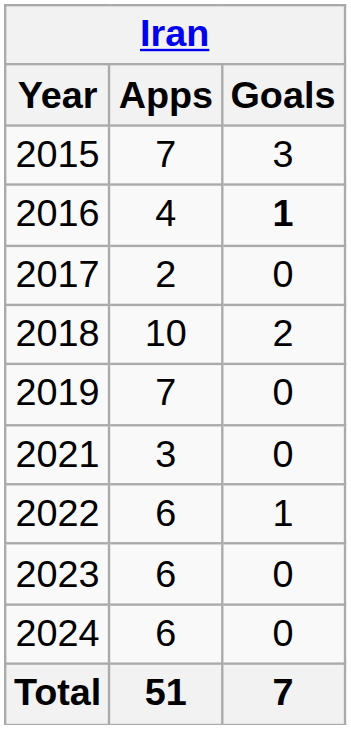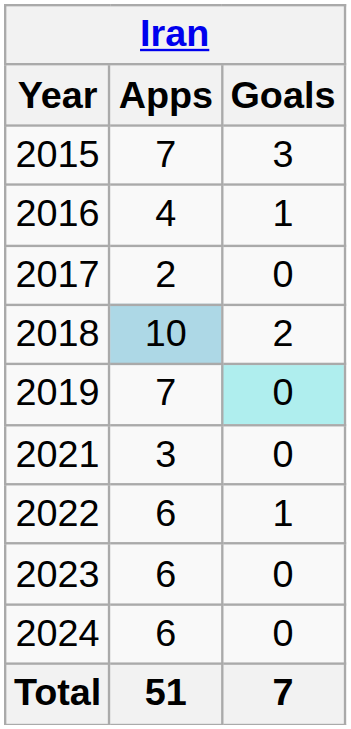(283, 214) bold -> (283, 214) normal
(166, 333) no background -> (166, 333) lightblue background
(283, 393) no background -> (283, 393) paleturquoise background
